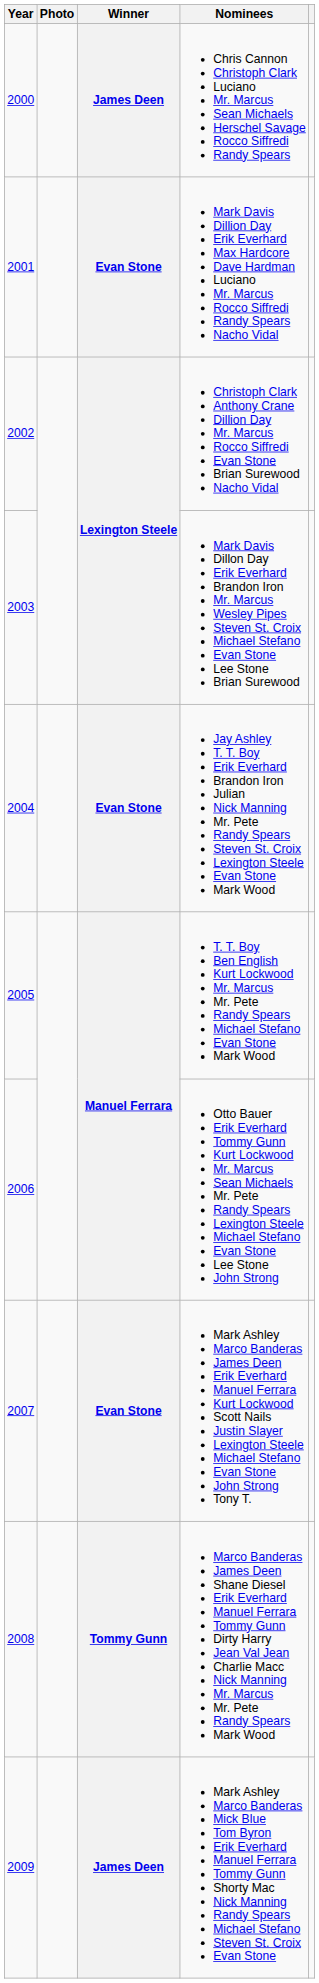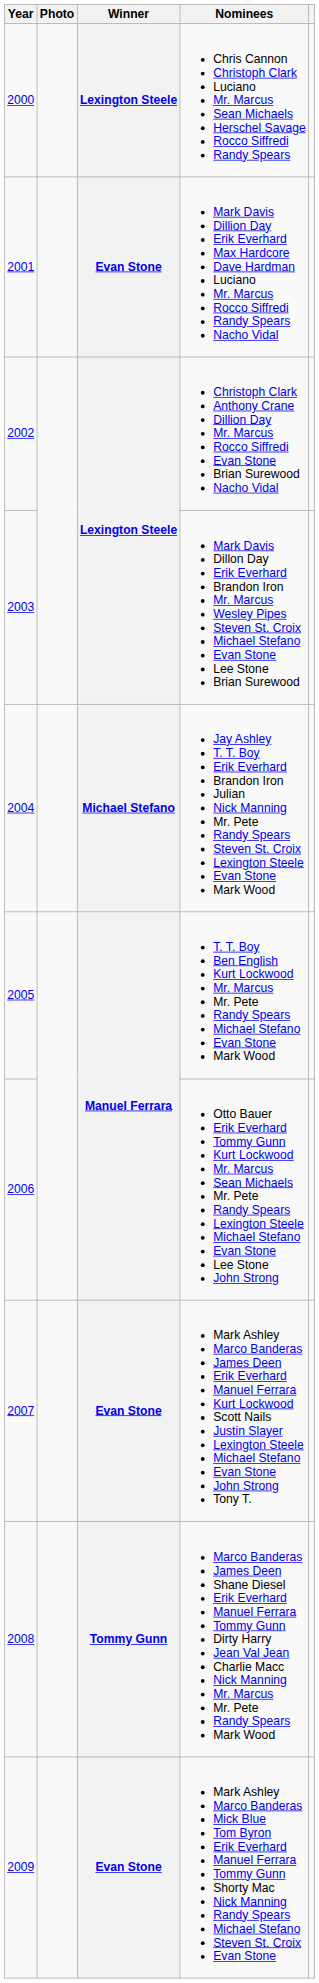(129, 100) James Deen -> (129, 100) Lexington Steele
(129, 808) Evan Stone -> (129, 808) Michael Stefano
(129, 1867) James Deen -> (129, 1867) Evan Stone
